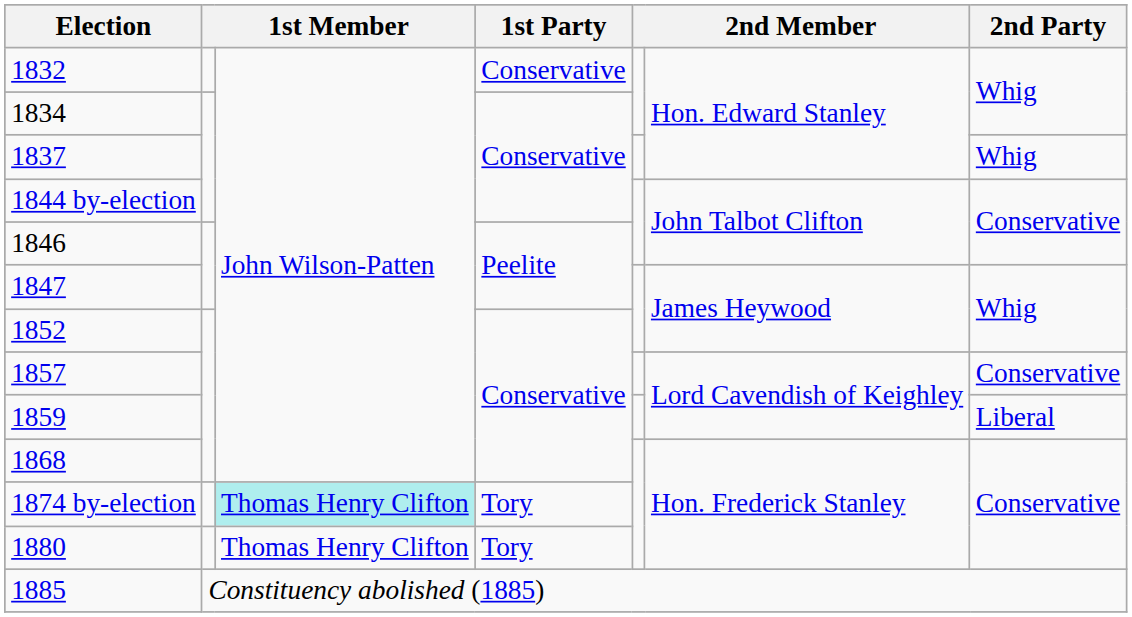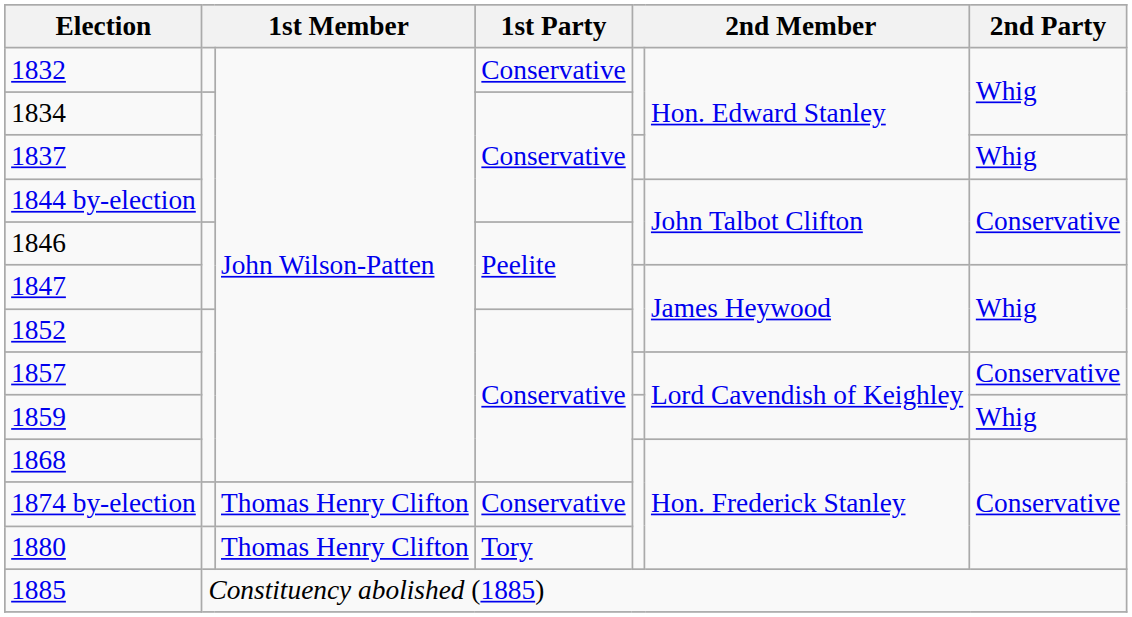(1015, 416) Liberal -> (1006, 416) Whig
(345, 503) paleturquoise background -> (345, 503) no background
(507, 503) Tory -> (554, 503) Conservative
